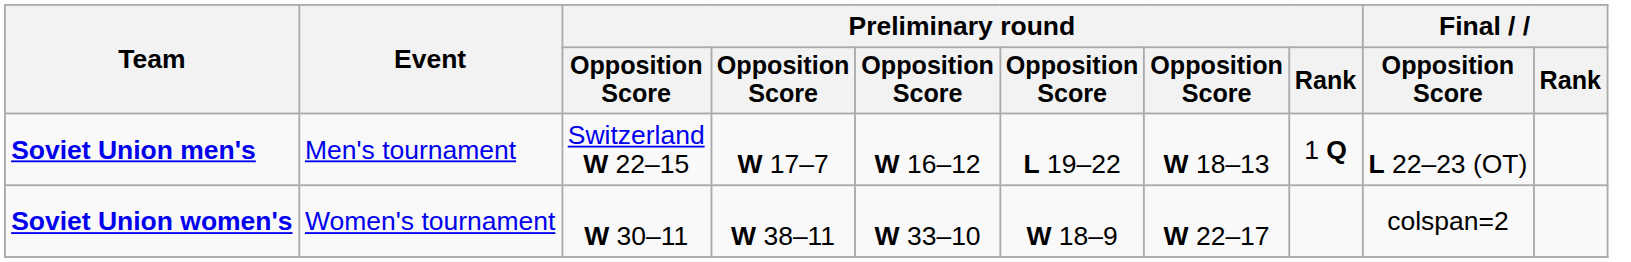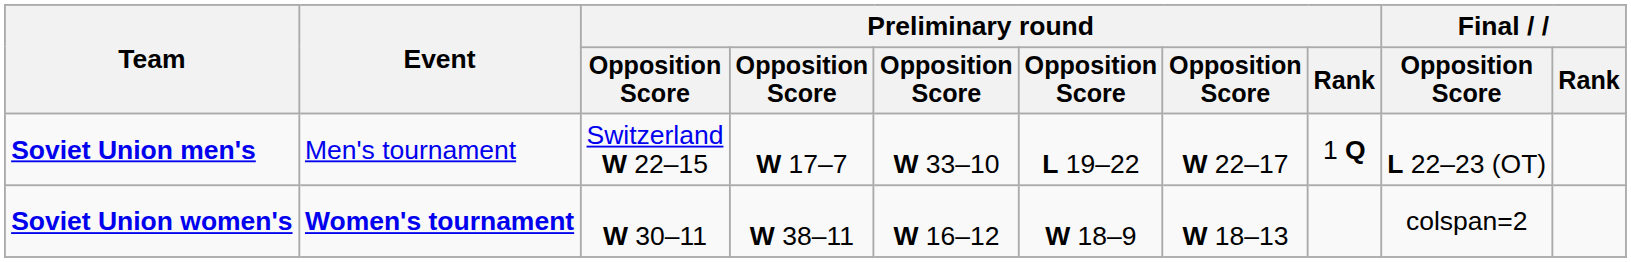(928, 165) W 16–12 -> (946, 165) W 33–10
(1217, 165) W 18–13 -> (1235, 165) W 22–17
(430, 221) normal -> (440, 221) bold
(928, 236) W 33–10 -> (946, 236) W 16–12
(1217, 236) W 22–17 -> (1235, 236) W 18–13
